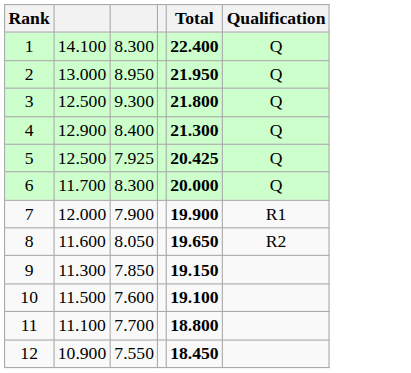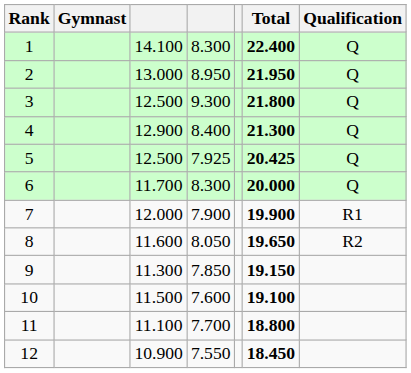+ column: (92, 18)
